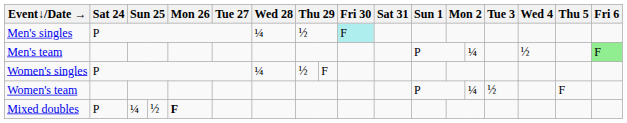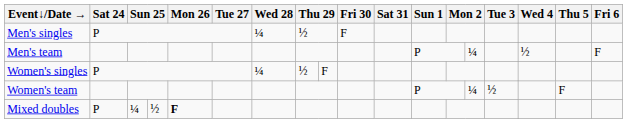(344, 33) paleturquoise background -> (344, 33) no background
(598, 52) lightgreen background -> (598, 52) no background
